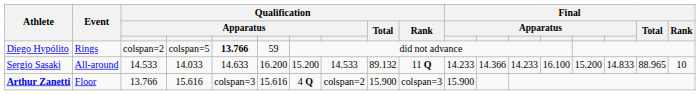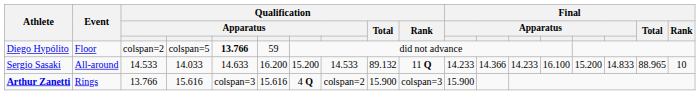(86, 49) Rings -> (86, 49) Floor
(86, 82) Floor -> (86, 82) Rings
